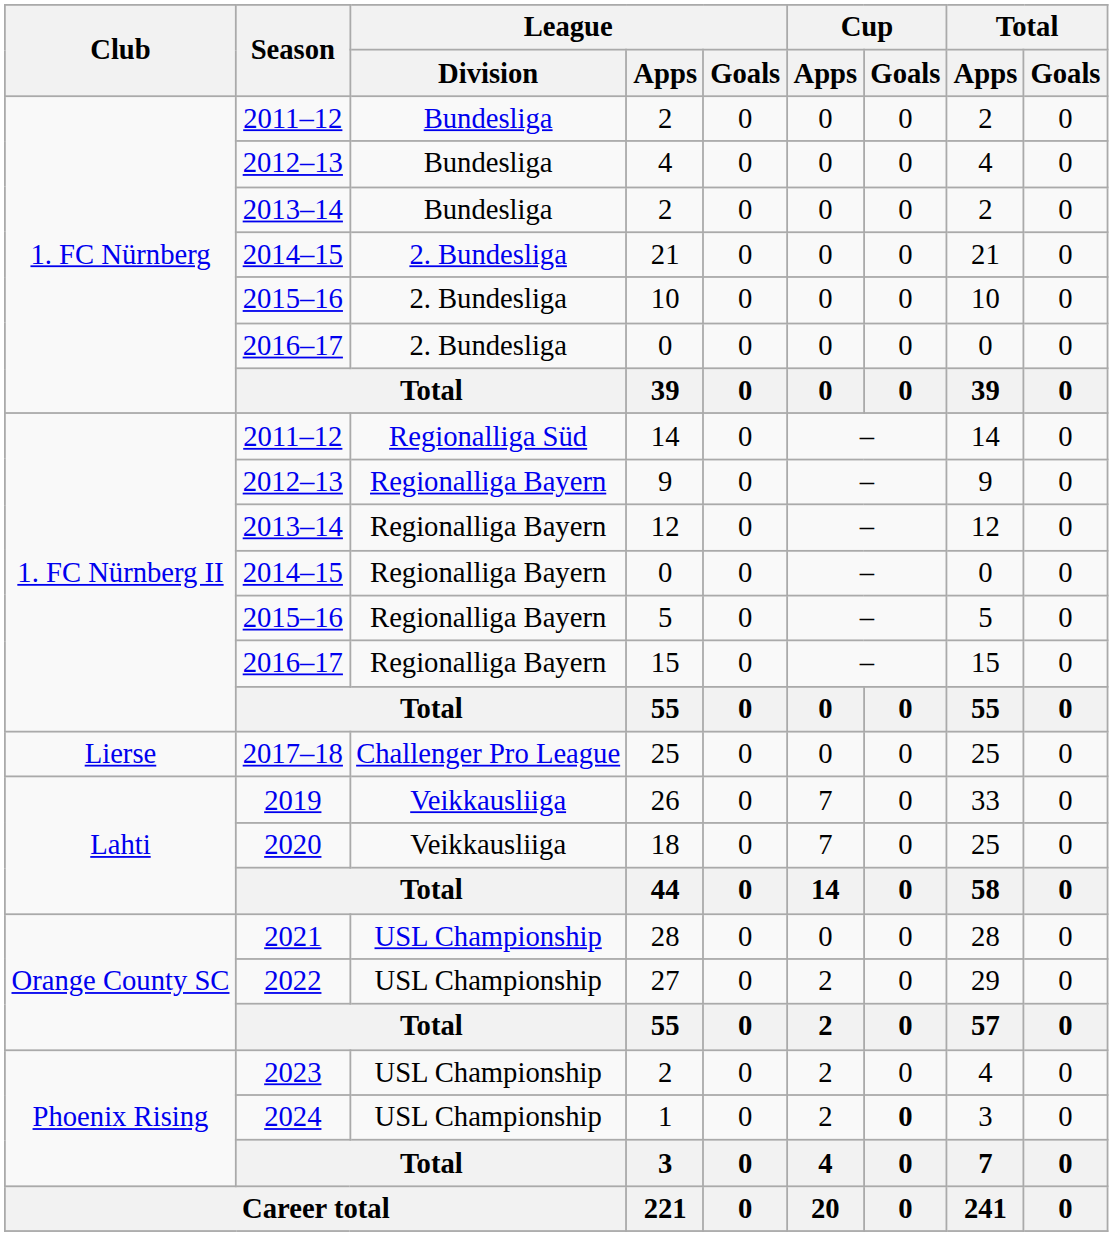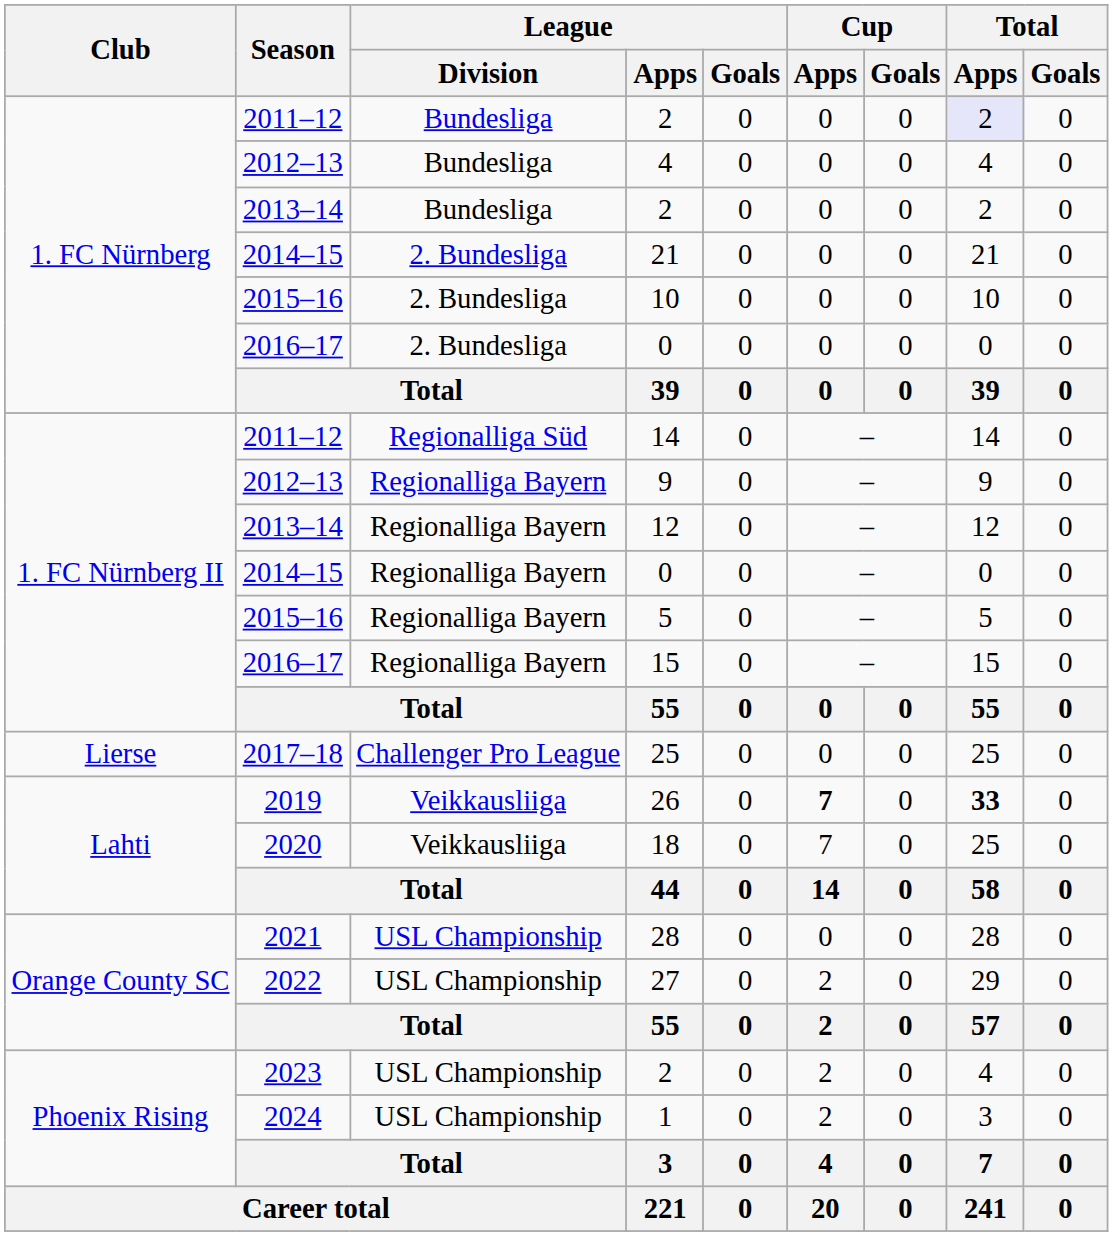(985, 118) no background -> (985, 118) lavender background
(825, 799) normal -> (825, 799) bold
(985, 799) normal -> (985, 799) bold
(905, 1117) bold -> (905, 1117) normal
